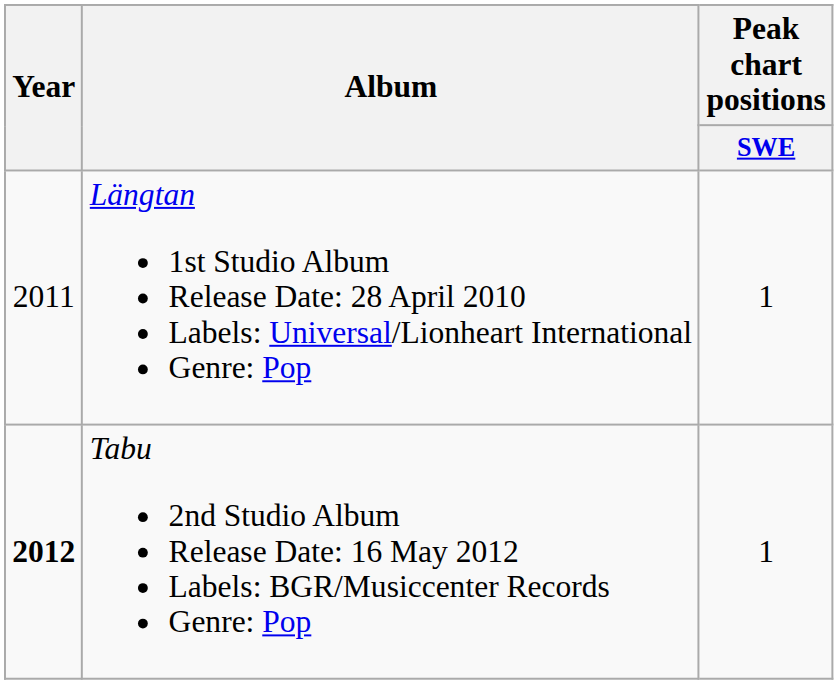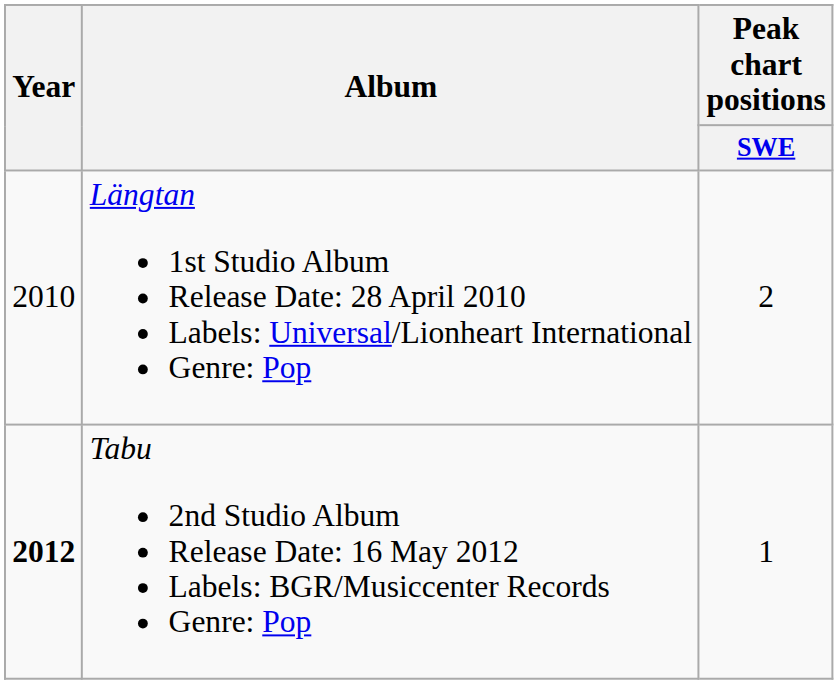(44, 296) 2011 -> (44, 296) 2010
(766, 296) 1 -> (766, 296) 2
